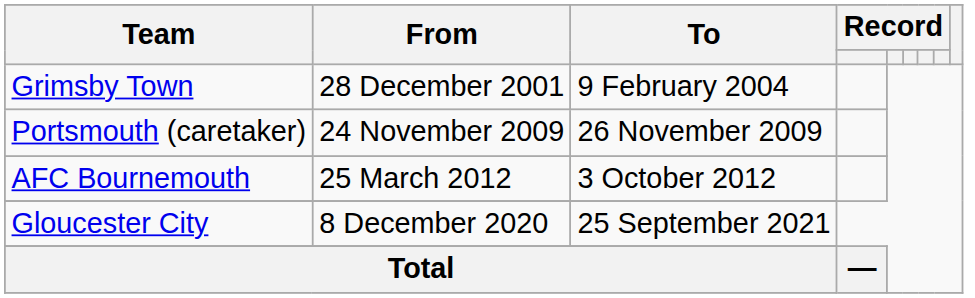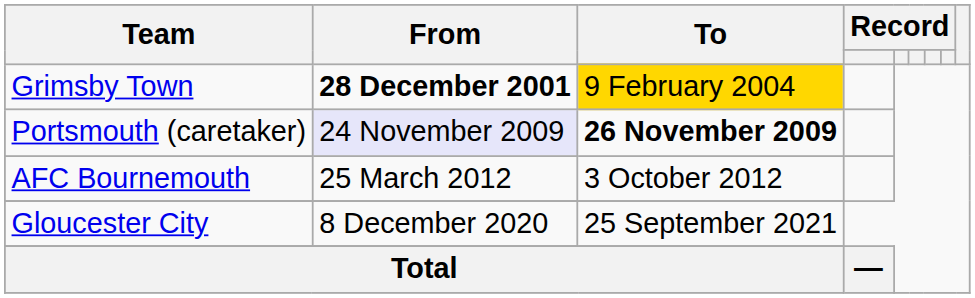(442, 86) normal -> (445, 86) bold
(683, 86) no background -> (690, 86) gold background
(442, 131) no background -> (442, 131) lavender background
(700, 131) normal -> (710, 131) bold
